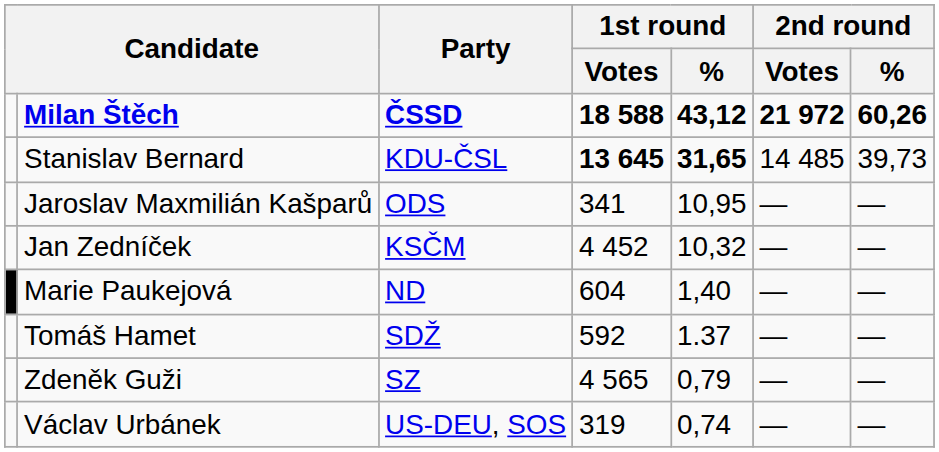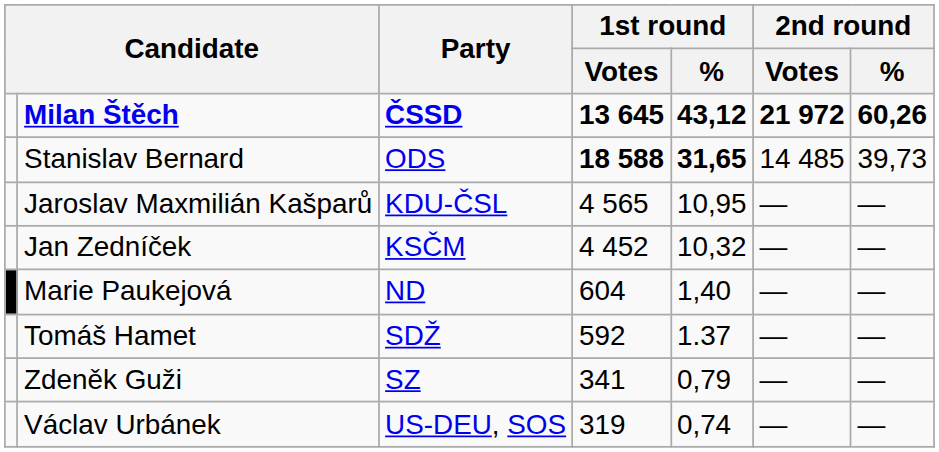(622, 114) 18 588 -> (622, 114) 13 645
(446, 159) KDU-ČSL -> (415, 159) ODS
(622, 159) 13 645 -> (622, 159) 18 588
(415, 203) ODS -> (446, 203) KDU-ČSL
(602, 203) 341 -> (614, 203) 4 565
(614, 379) 4 565 -> (602, 379) 341
